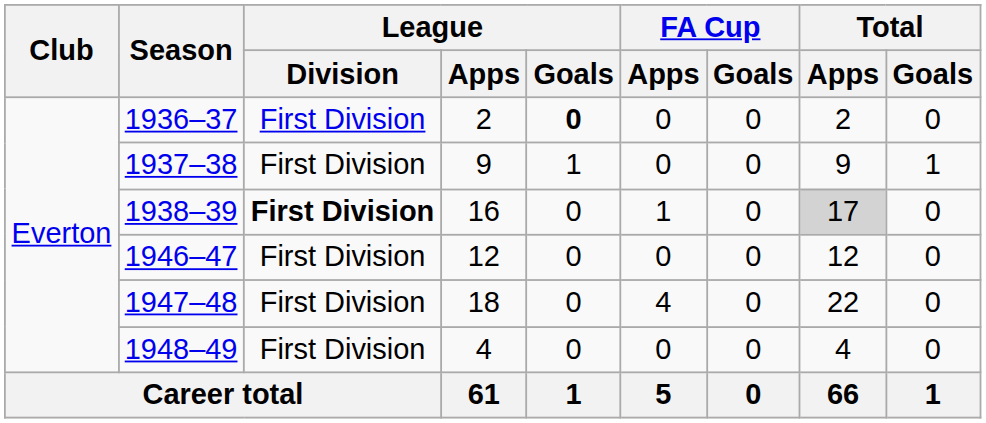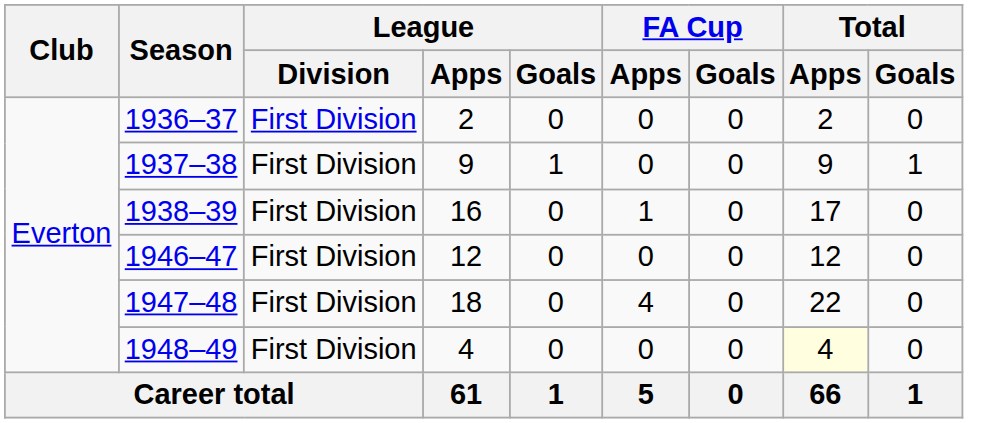(574, 119) bold -> (556, 119) normal
(343, 211) bold -> (334, 211) normal
(843, 211) lightgrey background -> (825, 211) no background
(843, 348) no background -> (825, 348) lightyellow background
